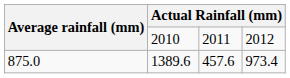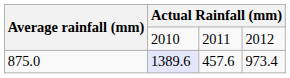(171, 61) no background -> (171, 61) lavender background
